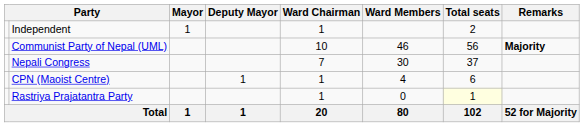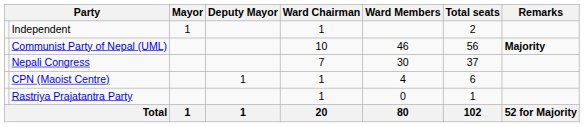(473, 96) lightyellow background -> (473, 96) no background
